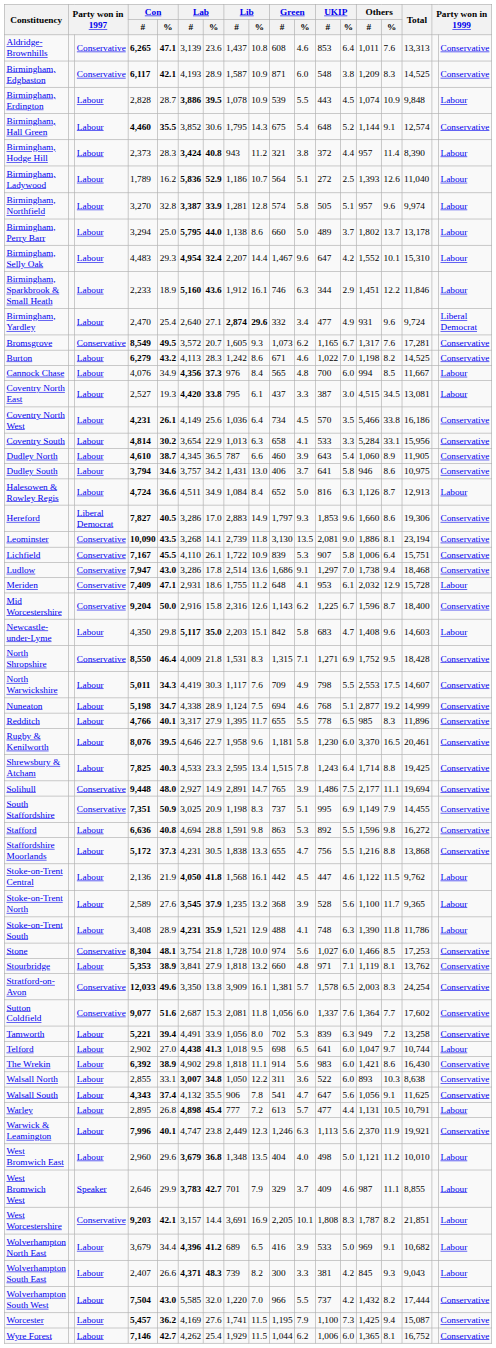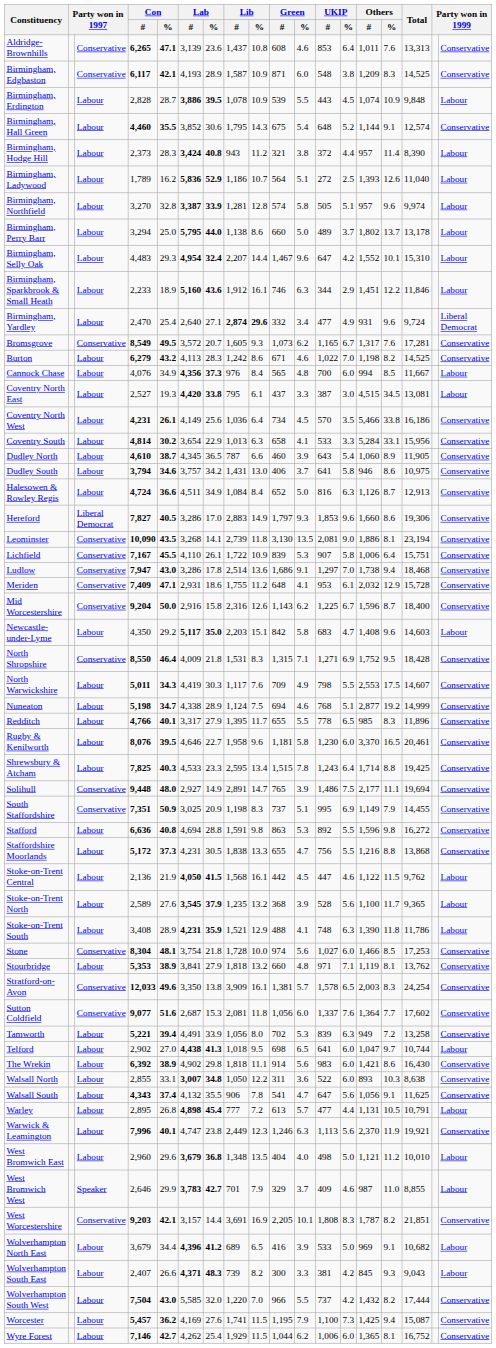(454, 492) Labour -> (465, 492) Conservative
(454, 585) Labour -> (465, 585) Conservative
(168, 632) 29.8 -> (168, 632) 29.2
(214, 877) 41.8 -> (214, 877) 41.5
(392, 1189) 11.1 -> (392, 1189) 11.0
(454, 1221) Labour -> (465, 1221) Conservative
